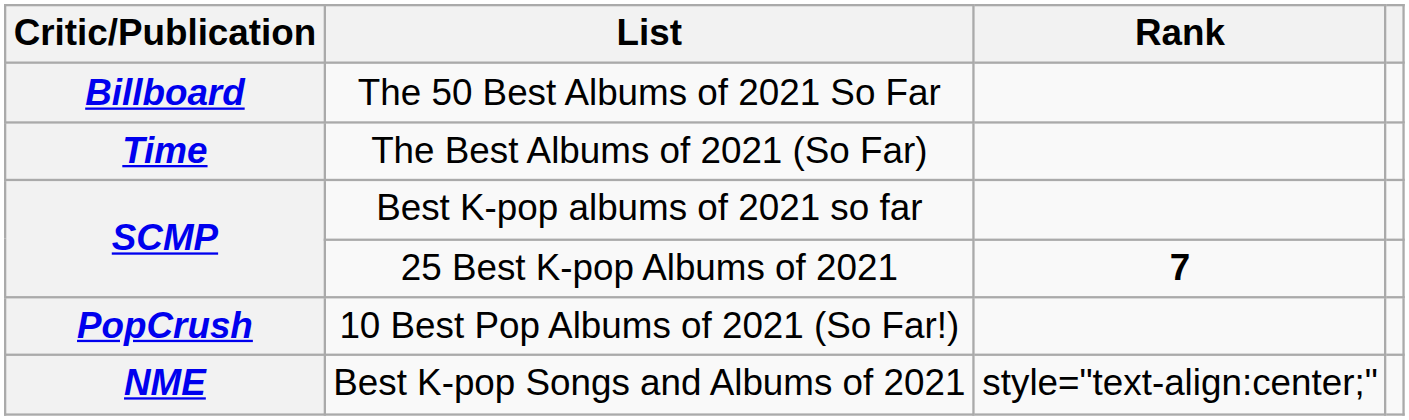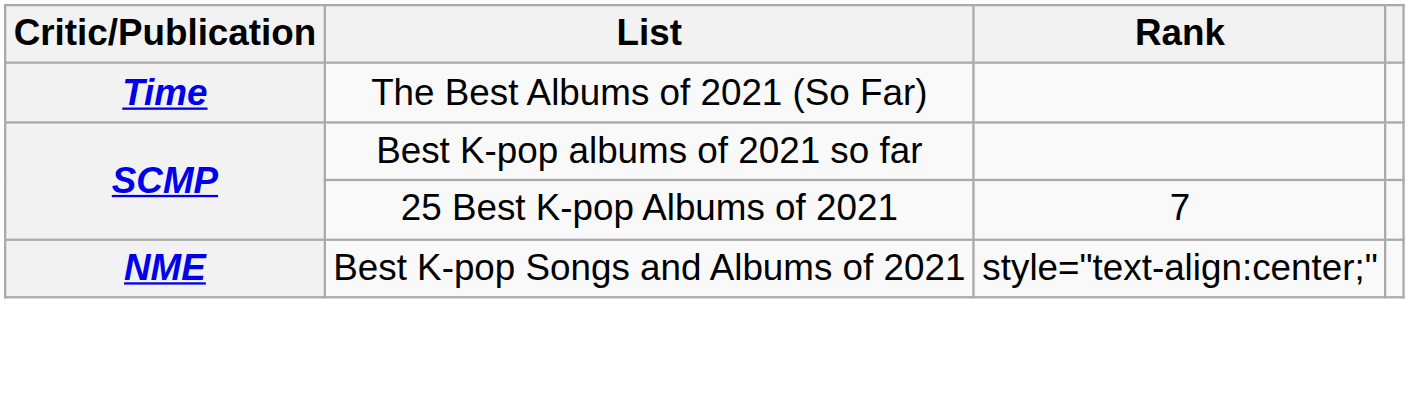- row: (649, 92)
(1180, 267) bold -> (1180, 208) normal
- row: (649, 325)
